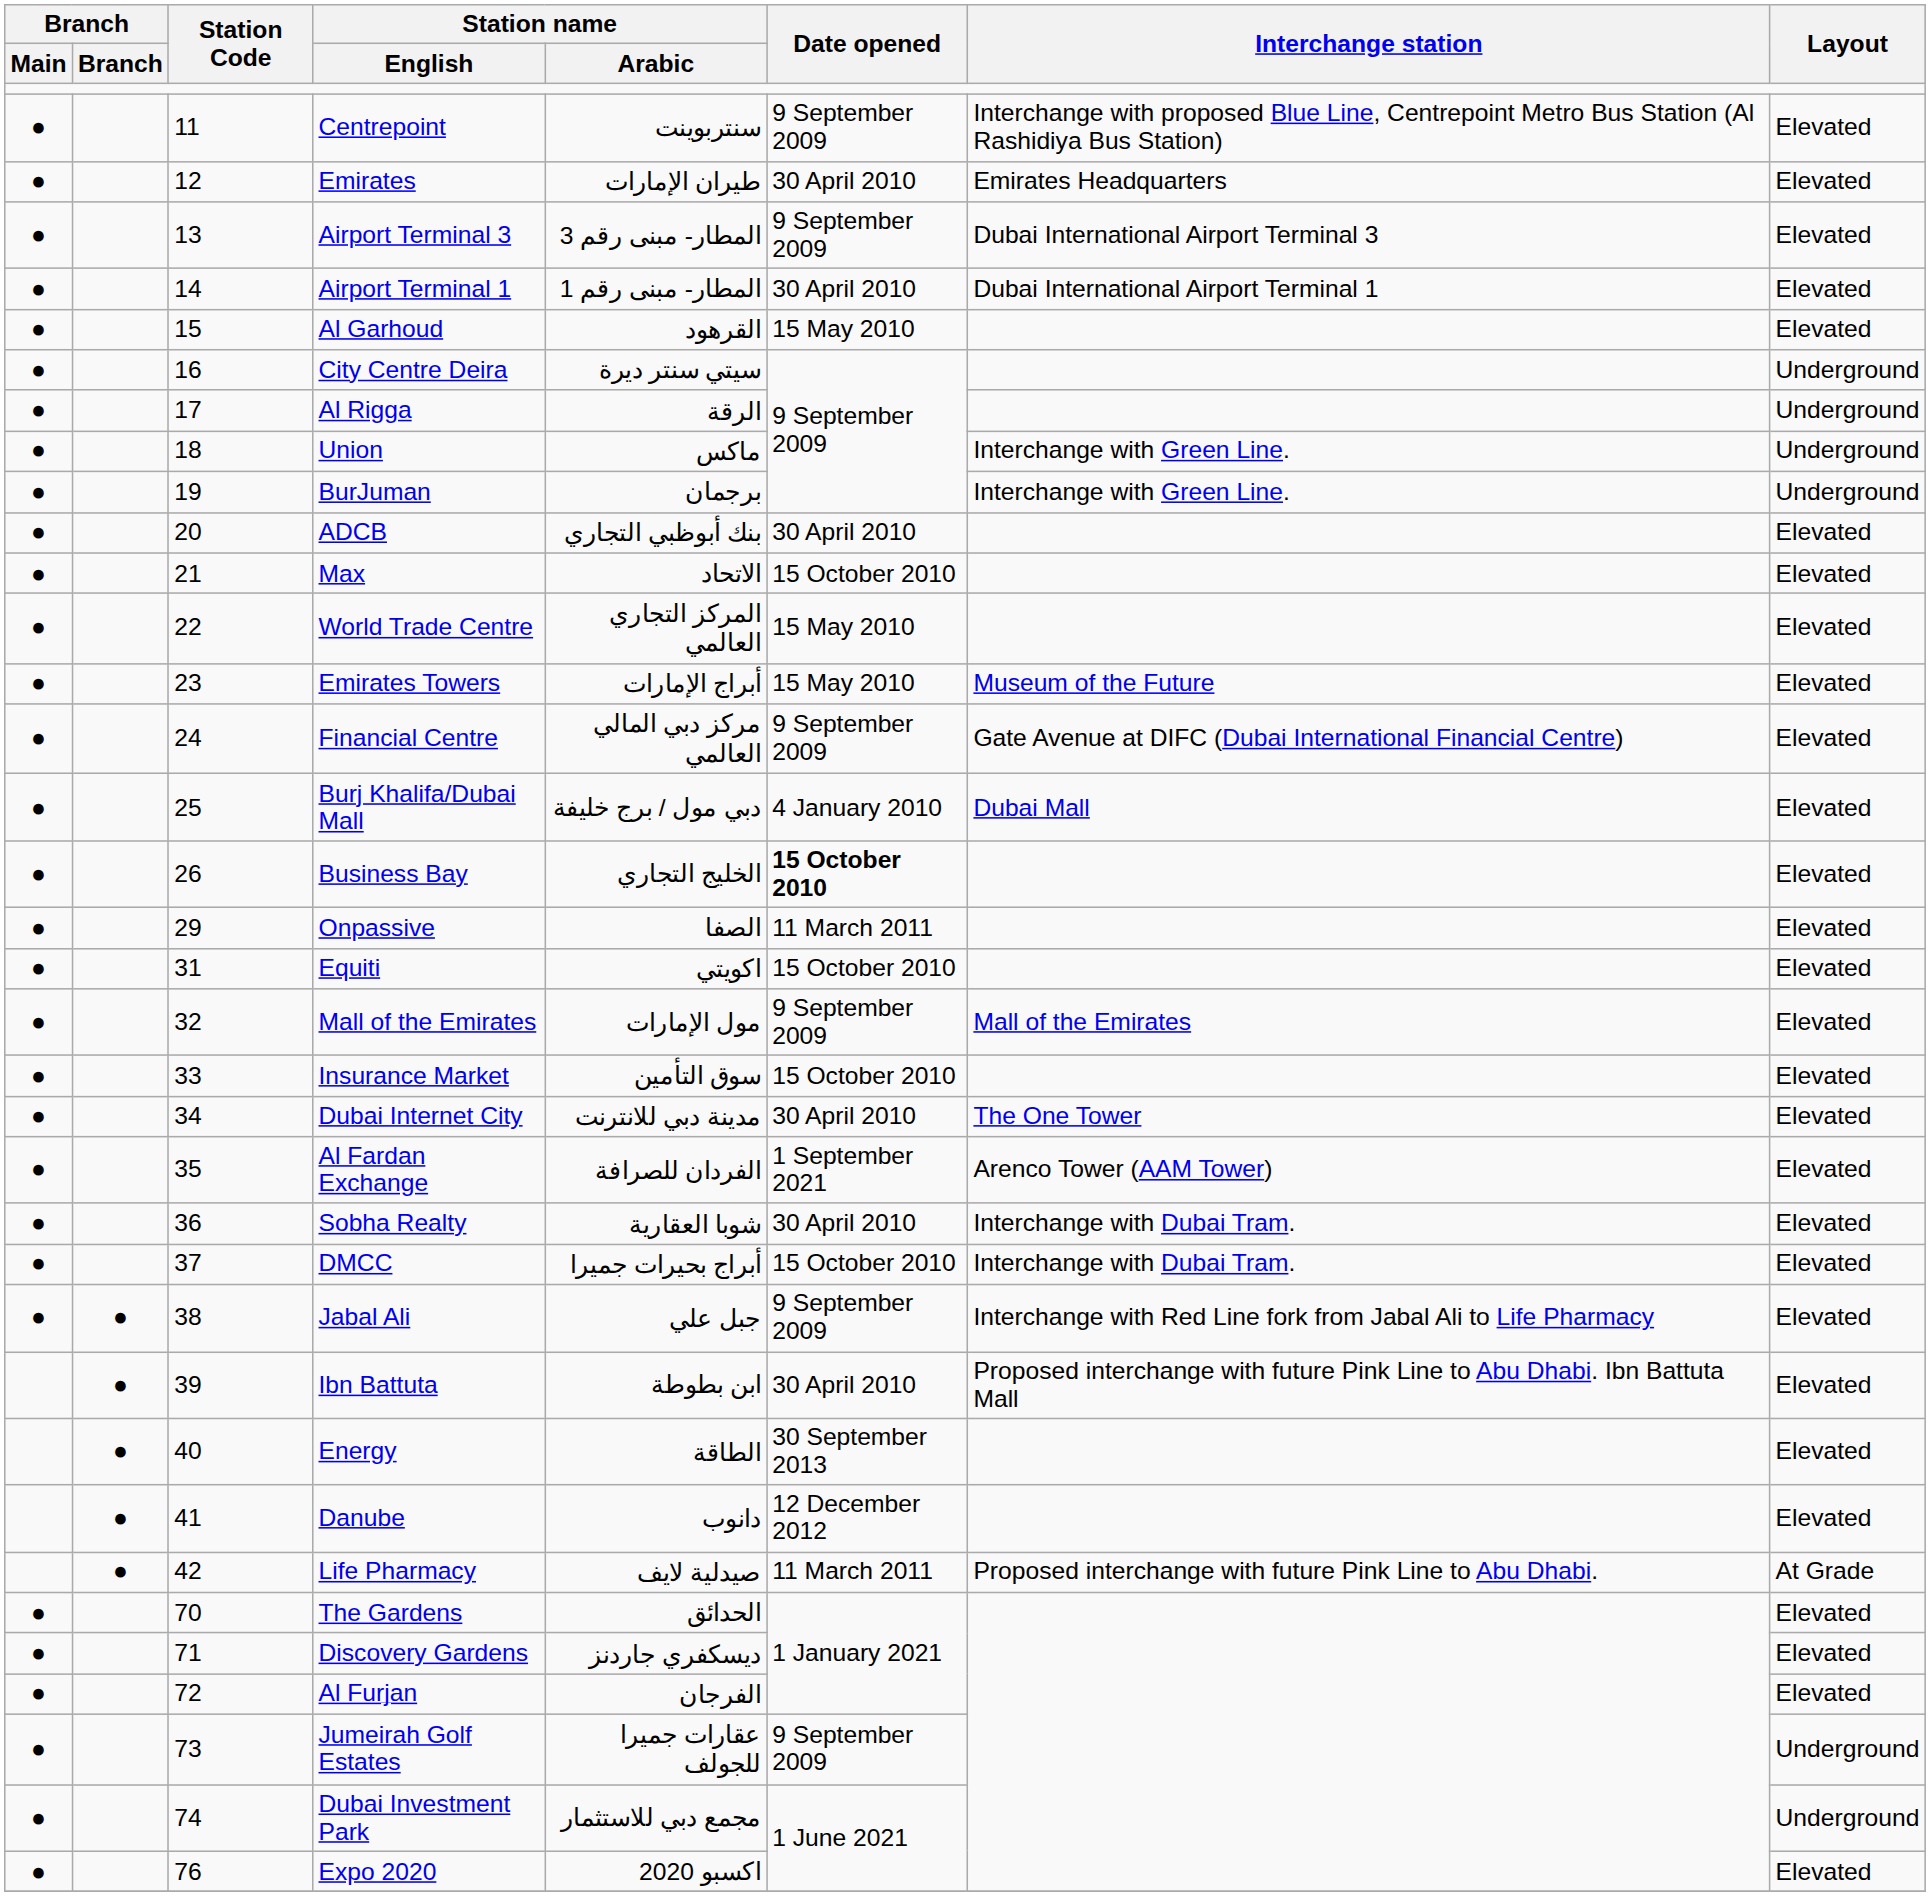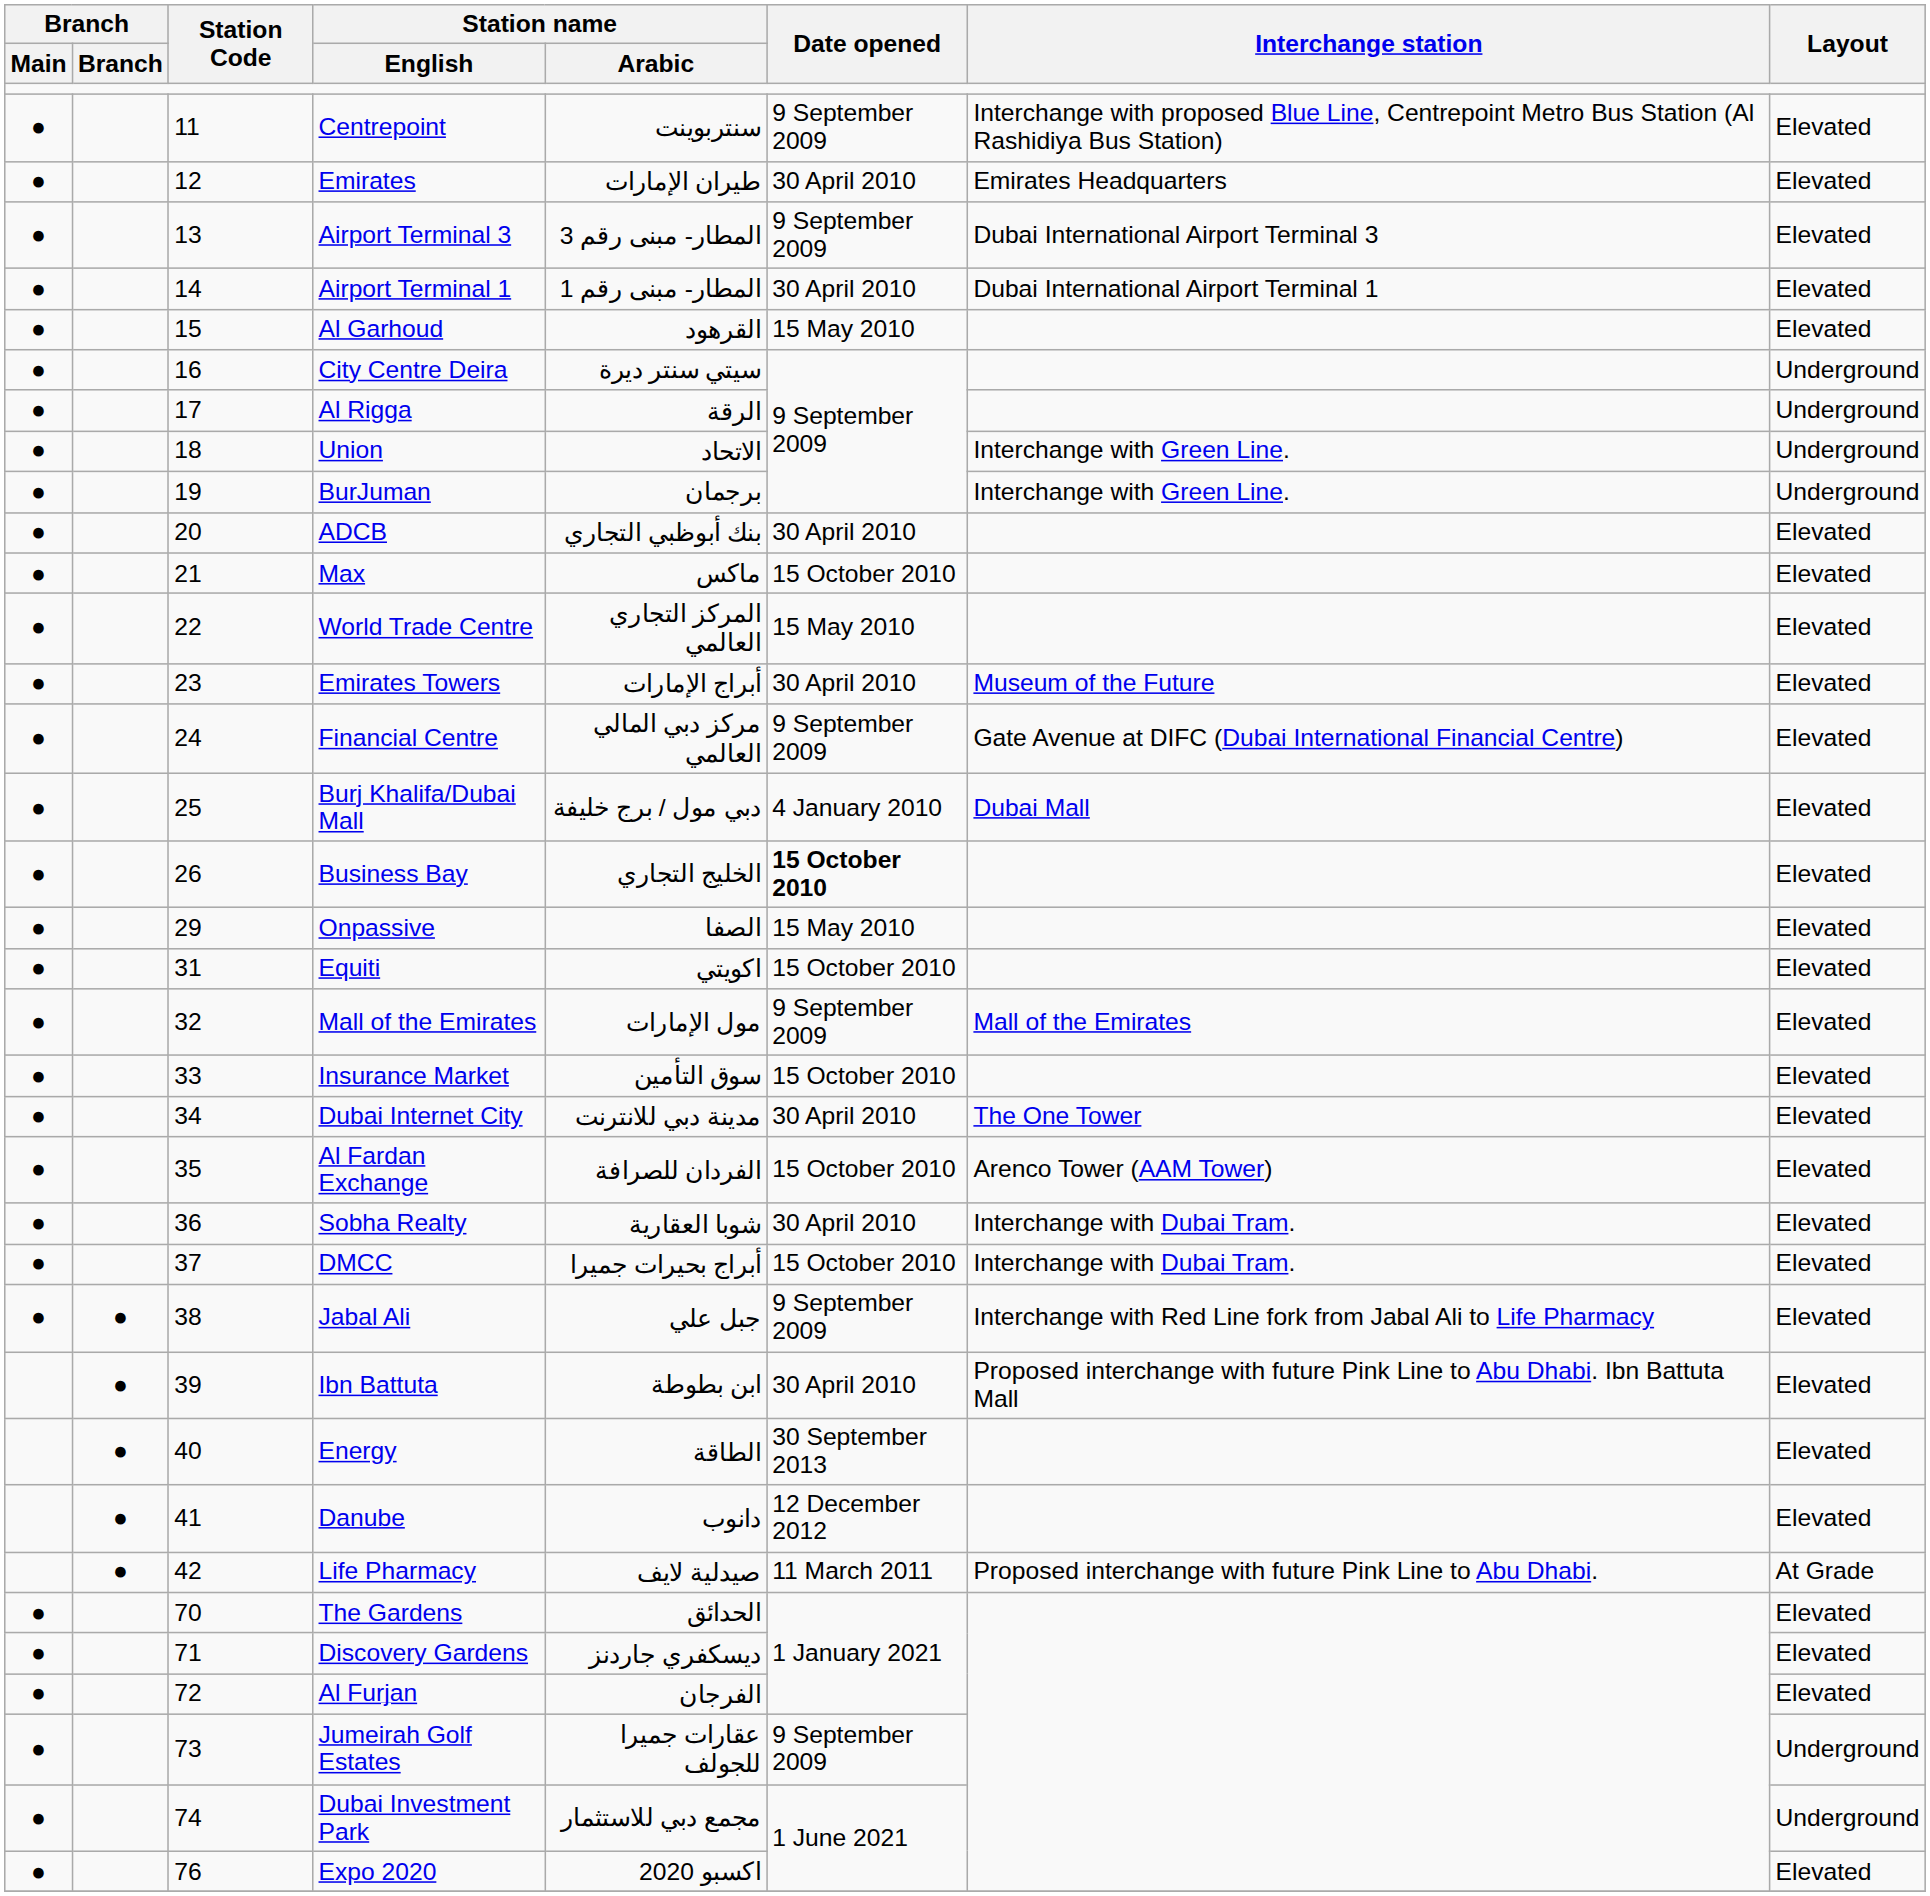(728, 451) ماكس -> (731, 451) الاتحاد
(731, 573) الاتحاد -> (728, 573) ماكس
(843, 683) 15 May 2010 -> (844, 683) 30 April 2010
(853, 927) 11 March 2011 -> (843, 927) 15 May 2010
(843, 1169) 1 September 2021 -> (864, 1169) 15 October 2010
